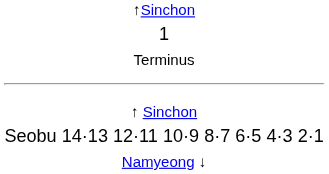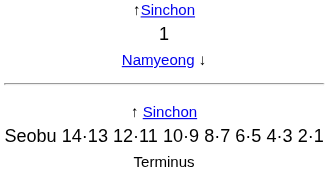(164, 60) Terminus -> (164, 60) Namyeong ↓
(164, 162) Namyeong ↓ -> (164, 162) Terminus
